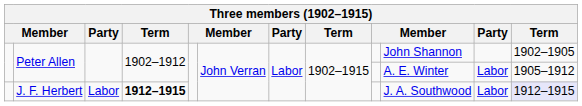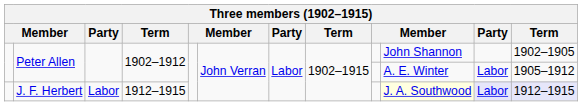(155, 91) bold -> (155, 91) normal
(427, 91) no background -> (427, 91) lightyellow background
(493, 91) no background -> (493, 91) lavender background
